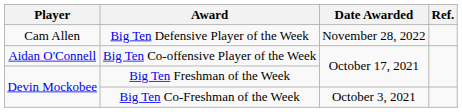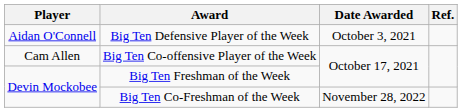(52, 35) Cam Allen -> (52, 35) Aidan O'Connell
(374, 35) November 28, 2022 -> (374, 35) October 3, 2021
(52, 55) Aidan O'Connell -> (52, 55) Cam Allen
(374, 96) October 3, 2021 -> (374, 96) November 28, 2022
